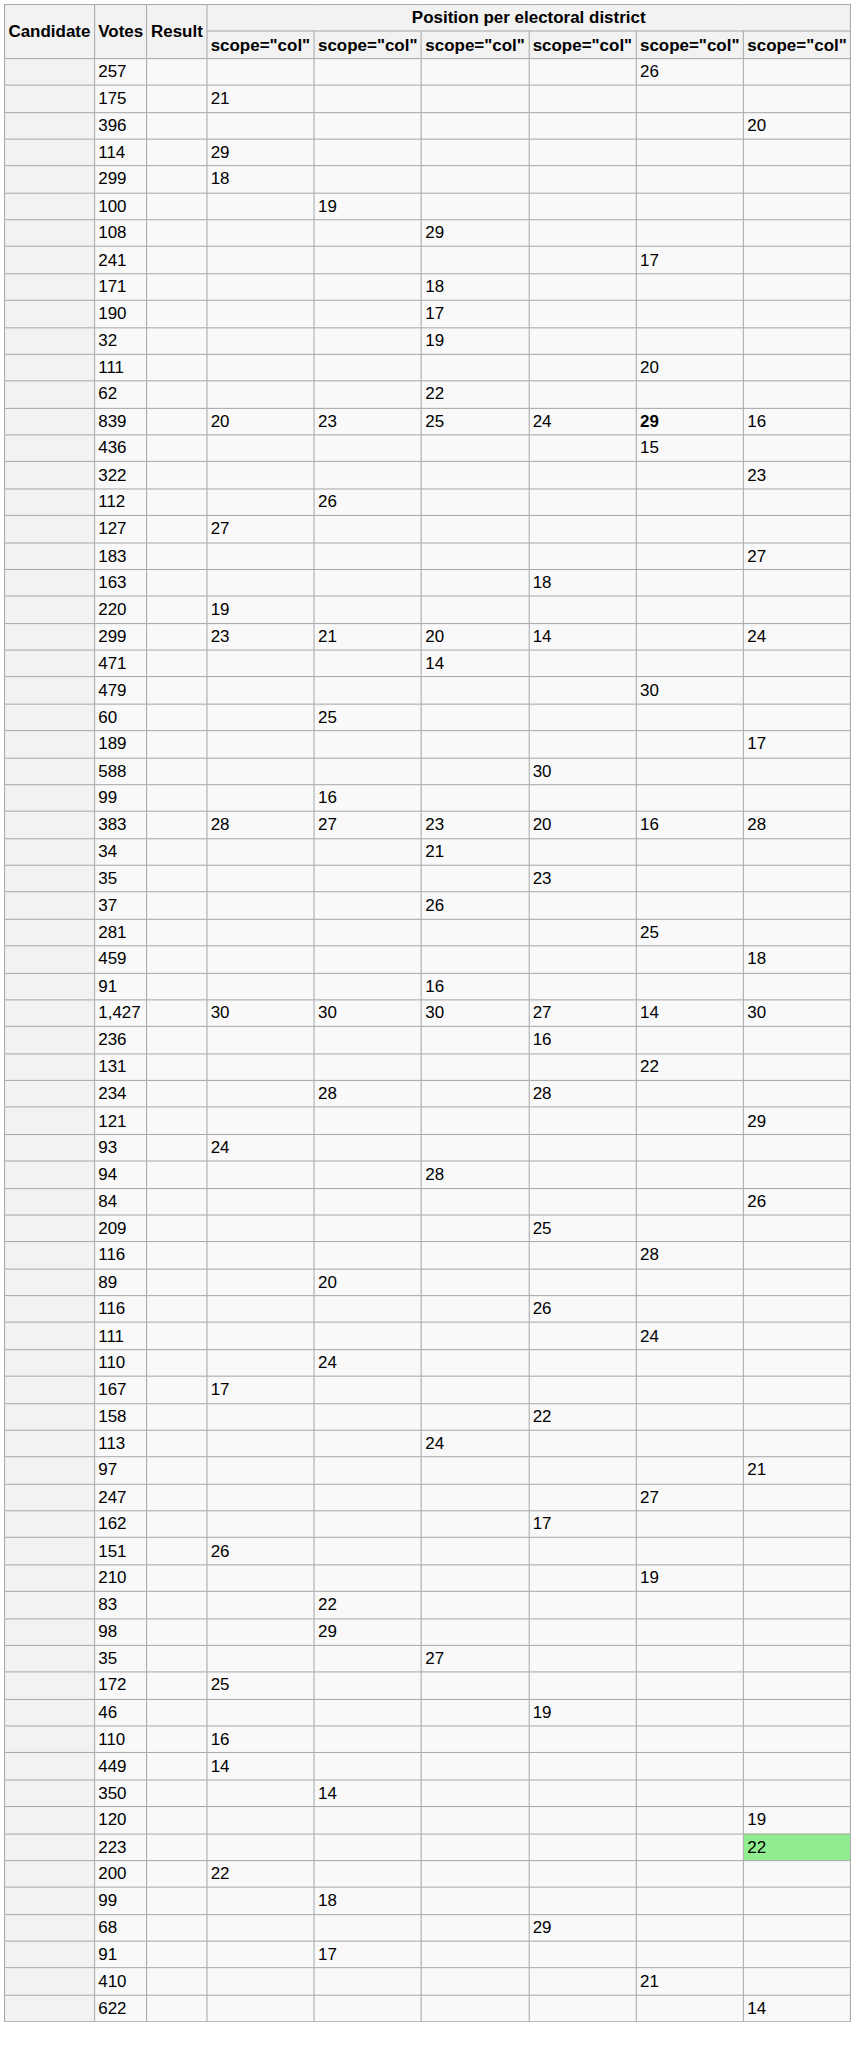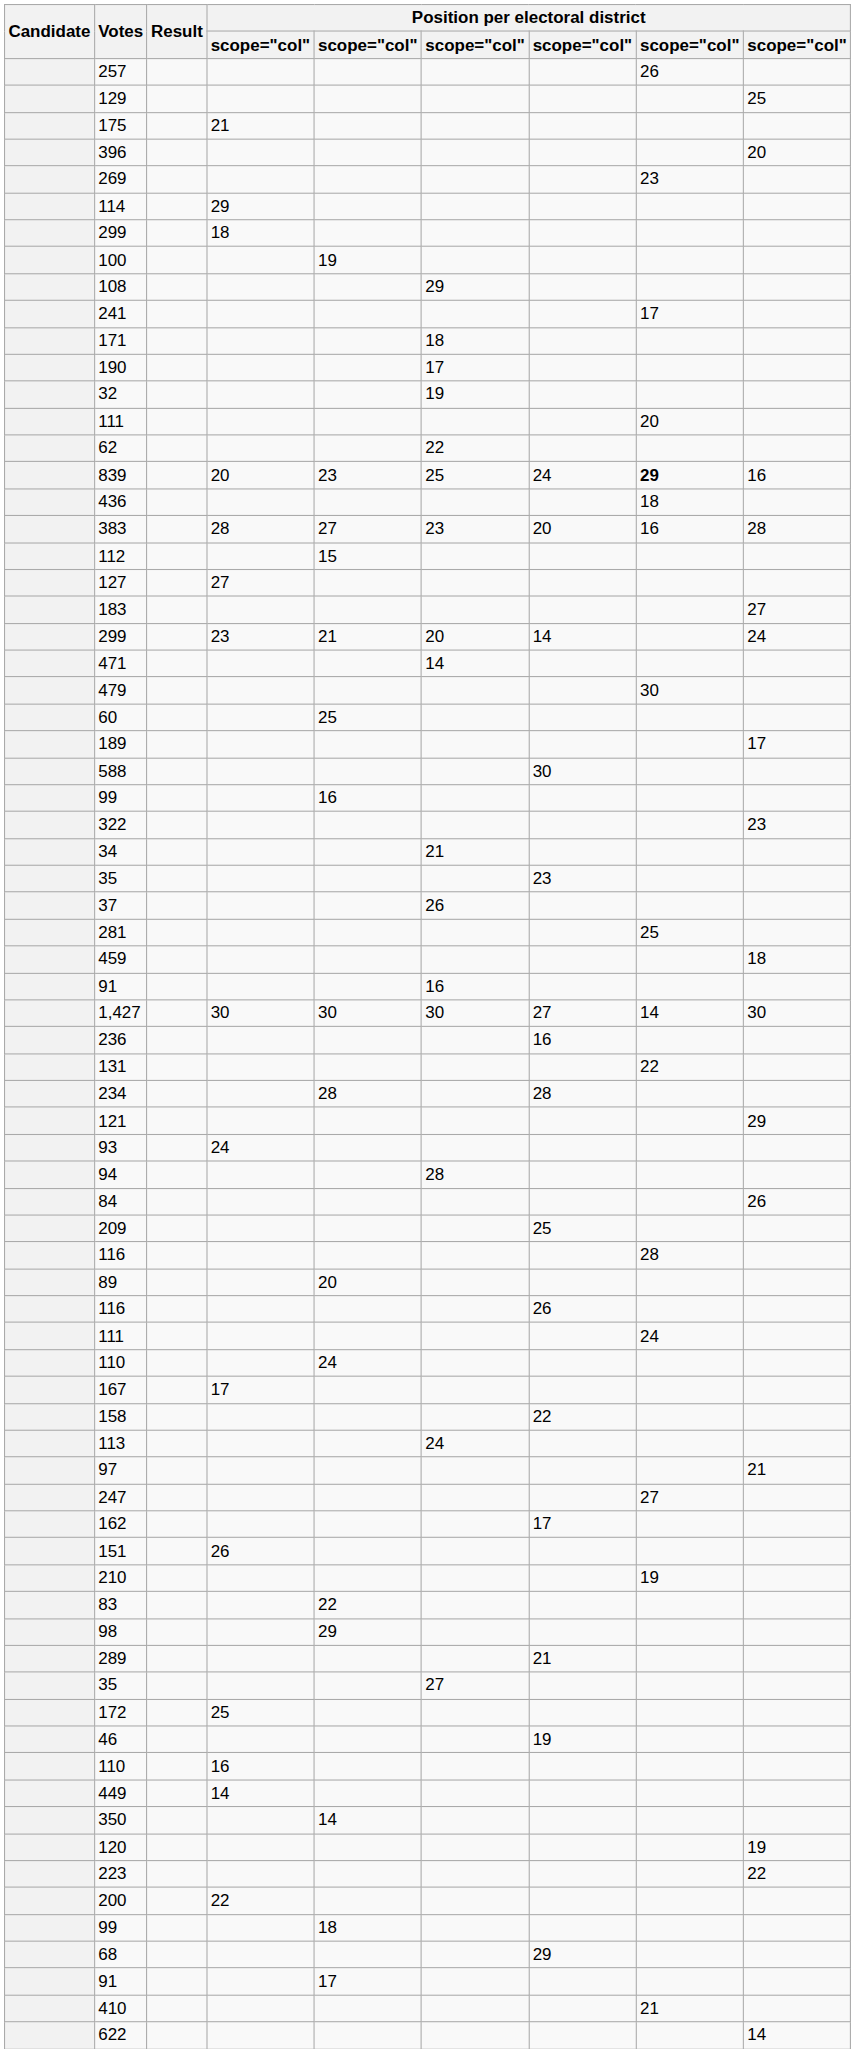+ row: (112, 98)
+ row: (112, 179)
(649, 448) 15 -> (649, 502) 18
rows swapped: (112, 475) <-> (112, 824)
(327, 502) 26 -> (327, 555) 15
- row: (112, 582)
- row: (112, 609)
+ row: (112, 1658)
(757, 1846) lightgreen background -> (757, 1873) no background
